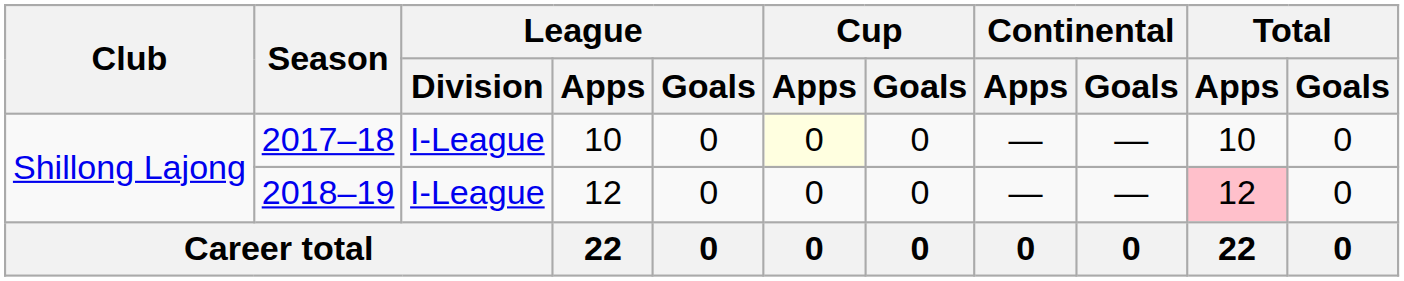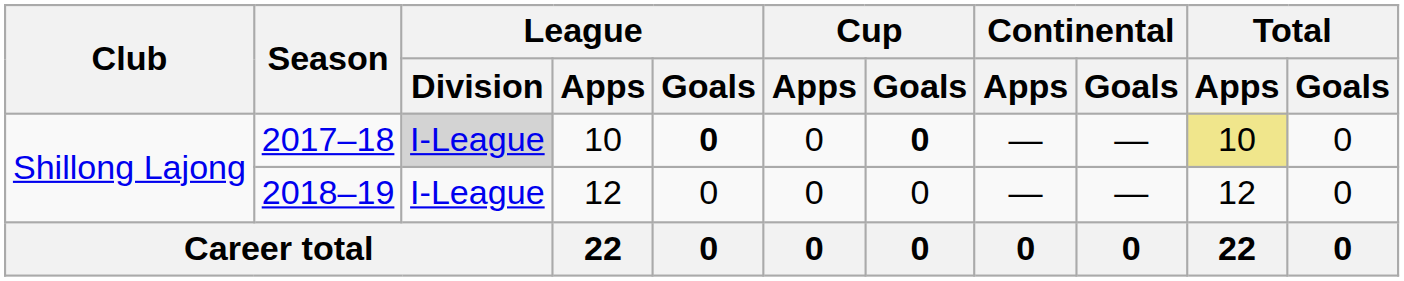(477, 139) no background -> (477, 139) lightgrey background
(709, 139) normal -> (709, 139) bold
(814, 139) lightyellow background -> (814, 139) no background
(920, 139) normal -> (920, 139) bold
(1237, 139) no background -> (1237, 139) khaki background
(1237, 193) pink background -> (1237, 193) no background
